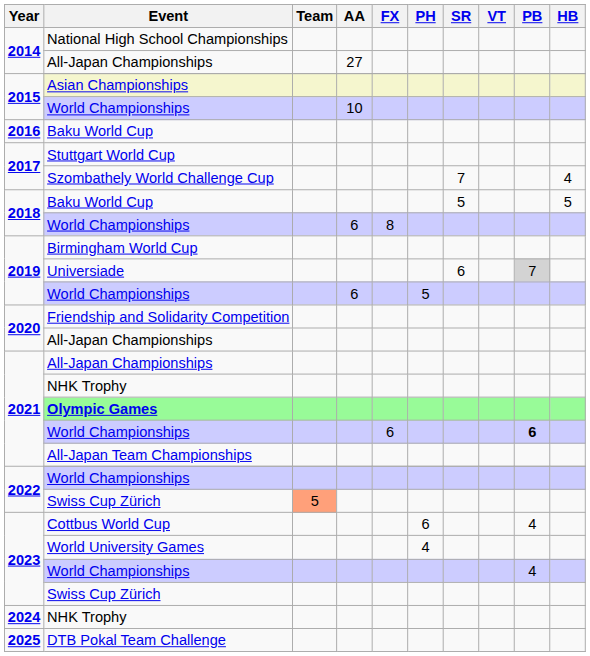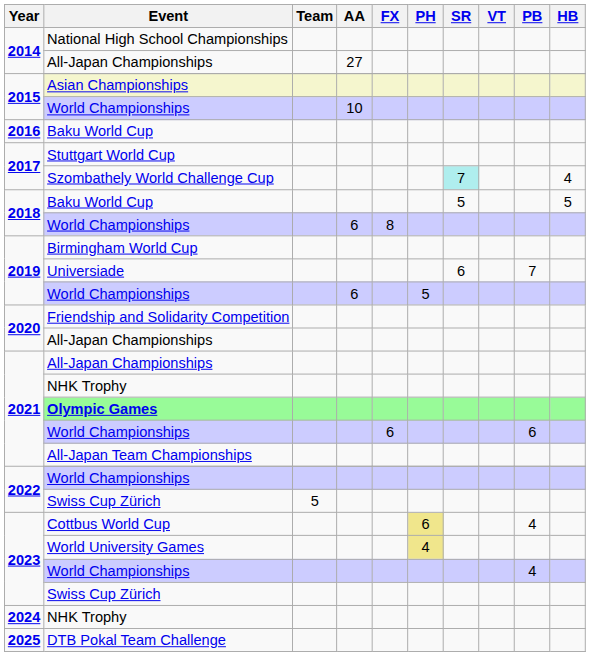(461, 178) no background -> (461, 178) paleturquoise background
(532, 270) lightgrey background -> (532, 270) no background
(532, 432) bold -> (532, 432) normal
(315, 501) lightsalmon background -> (315, 501) no background
(426, 524) no background -> (426, 524) khaki background
(426, 548) no background -> (426, 548) khaki background
